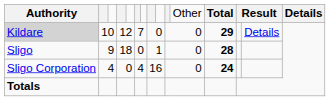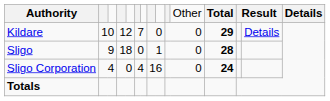(25, 31) lightgrey background -> (25, 31) no background
